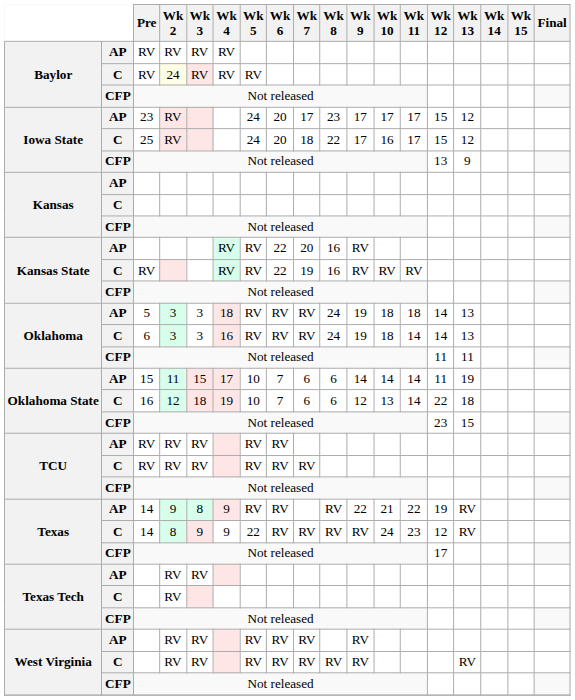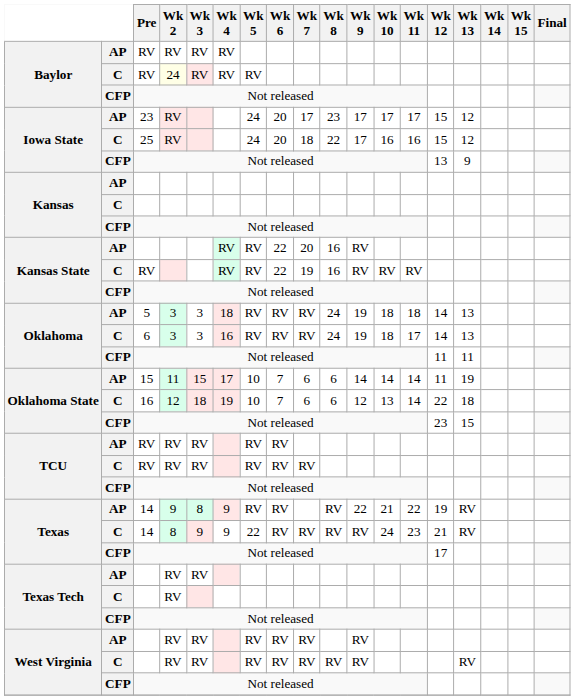(414, 139) 17 -> (414, 139) 16
(414, 335) 14 -> (414, 335) 17
(441, 531) 12 -> (441, 531) 21
